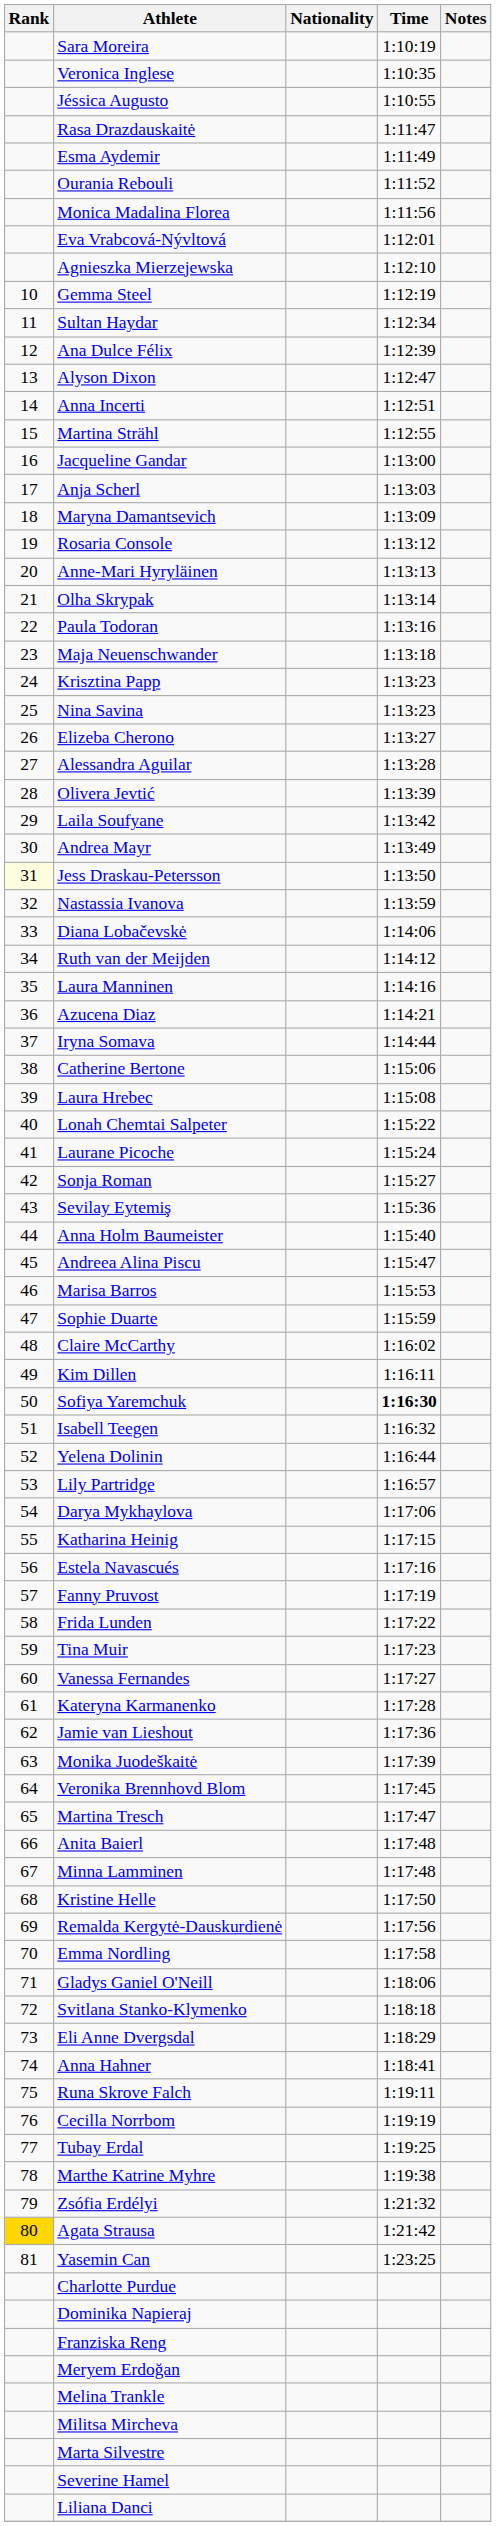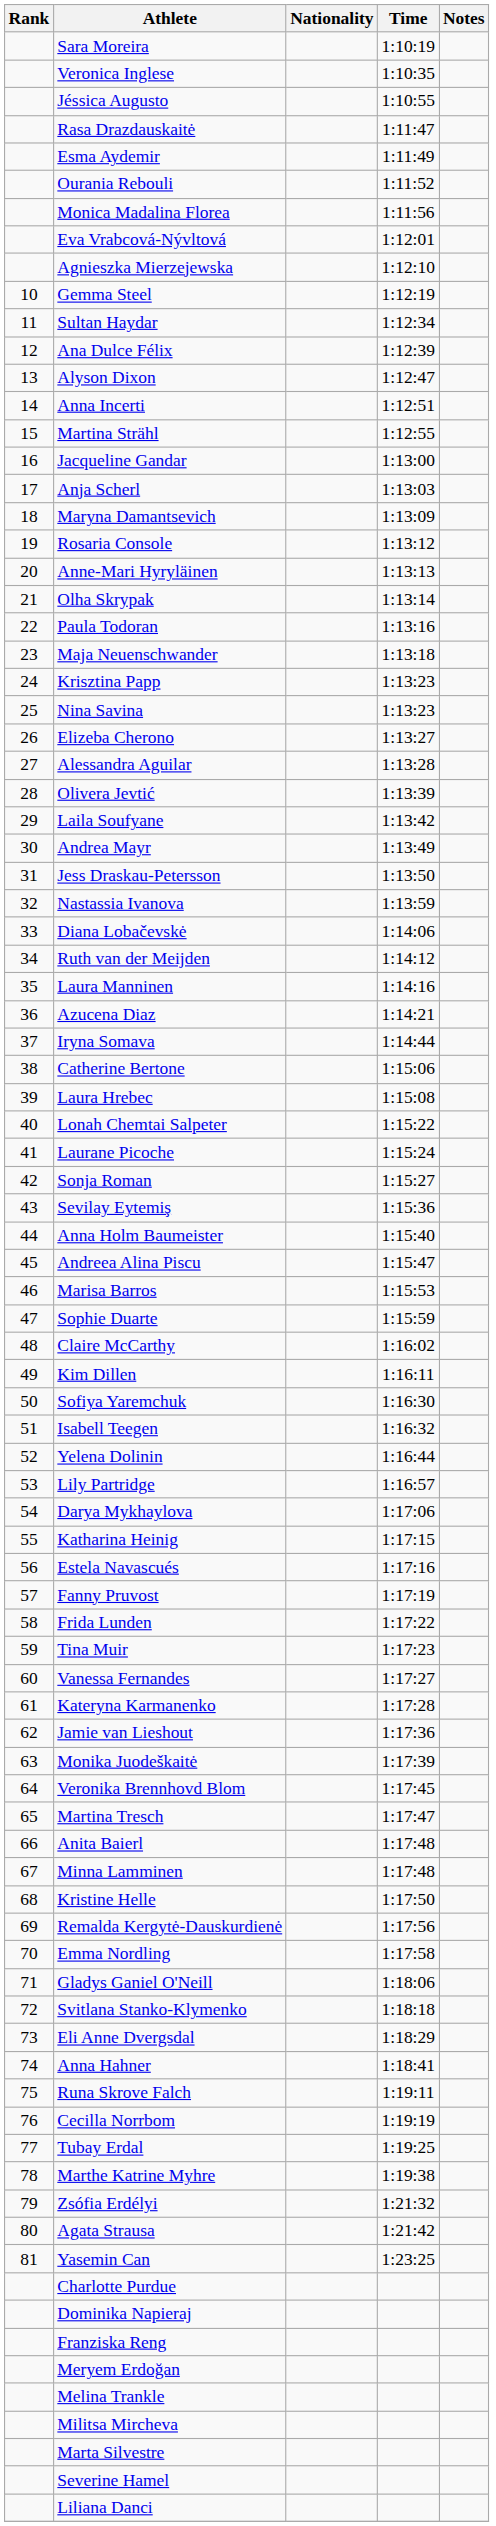(29, 875) lightyellow background -> (29, 875) no background
(409, 1401) bold -> (408, 1401) normal
(29, 2231) gold background -> (29, 2231) no background
